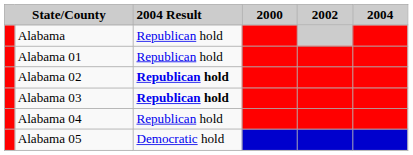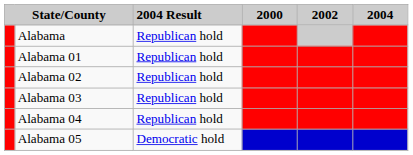(183, 77) bold -> (180, 77) normal
(183, 98) bold -> (180, 98) normal
